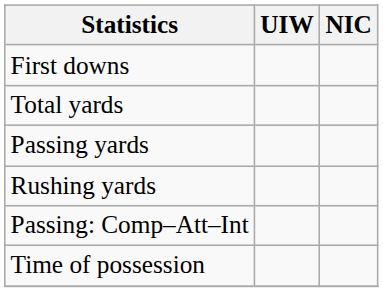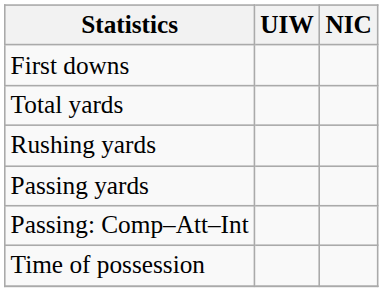rows swapped: (83, 185) <-> (80, 145)
